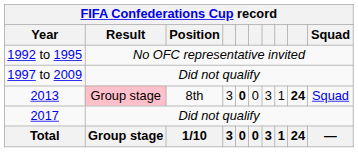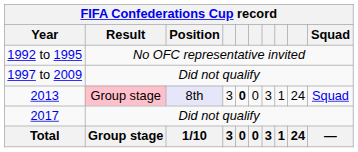(195, 95) no background -> (195, 95) lavender background
(298, 95) bold -> (298, 95) normal
